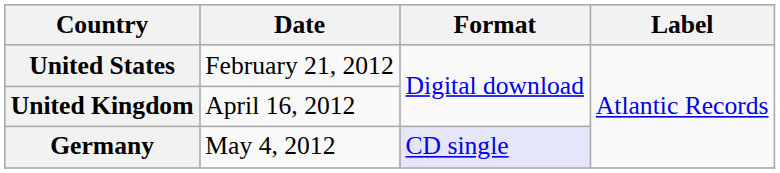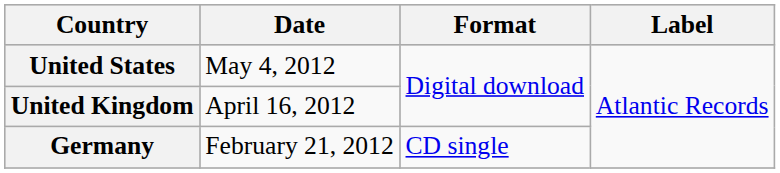(300, 65) February 21, 2012 -> (270, 65) May 4, 2012
(270, 146) May 4, 2012 -> (300, 146) February 21, 2012
(457, 146) lavender background -> (457, 146) no background
